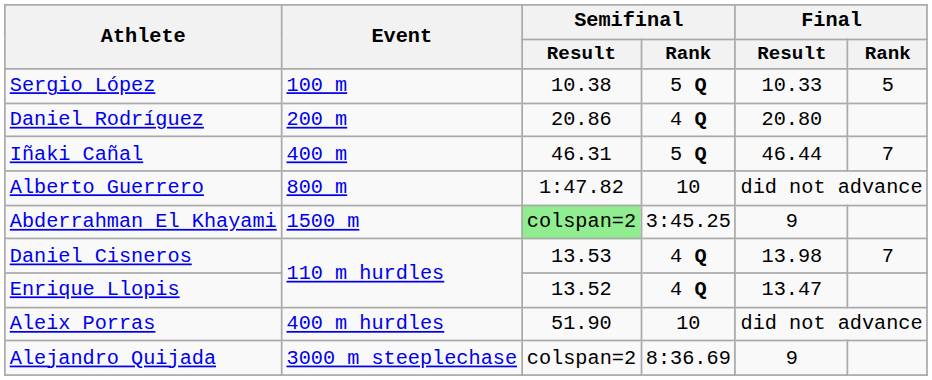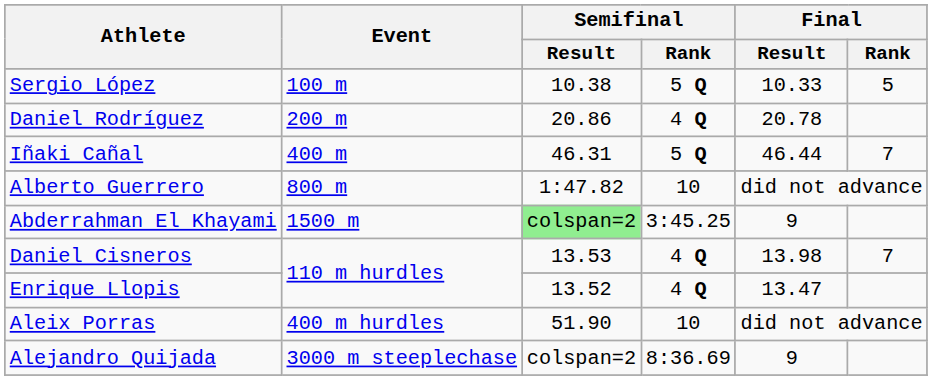(792, 120) 20.80 -> (792, 120) 20.78
